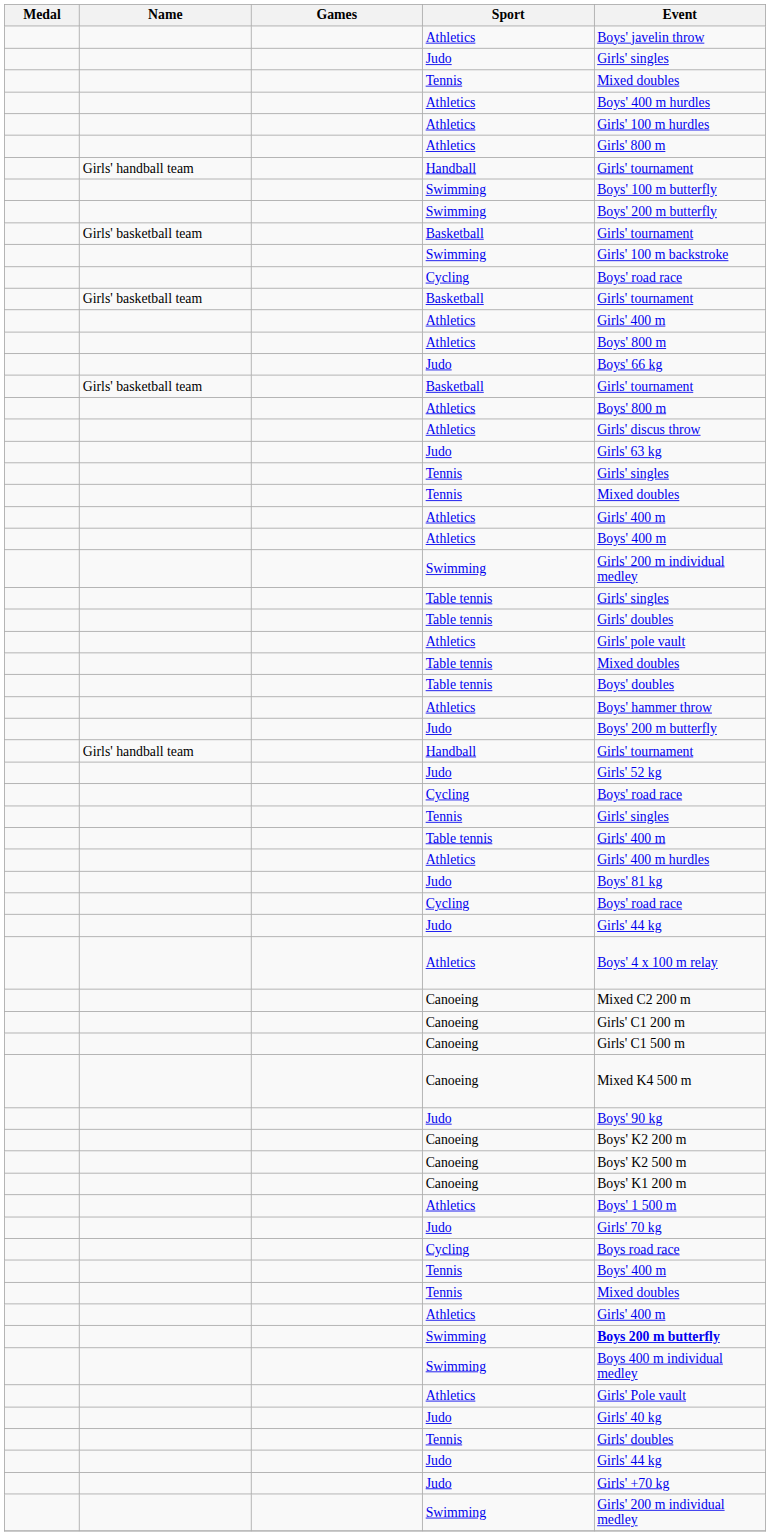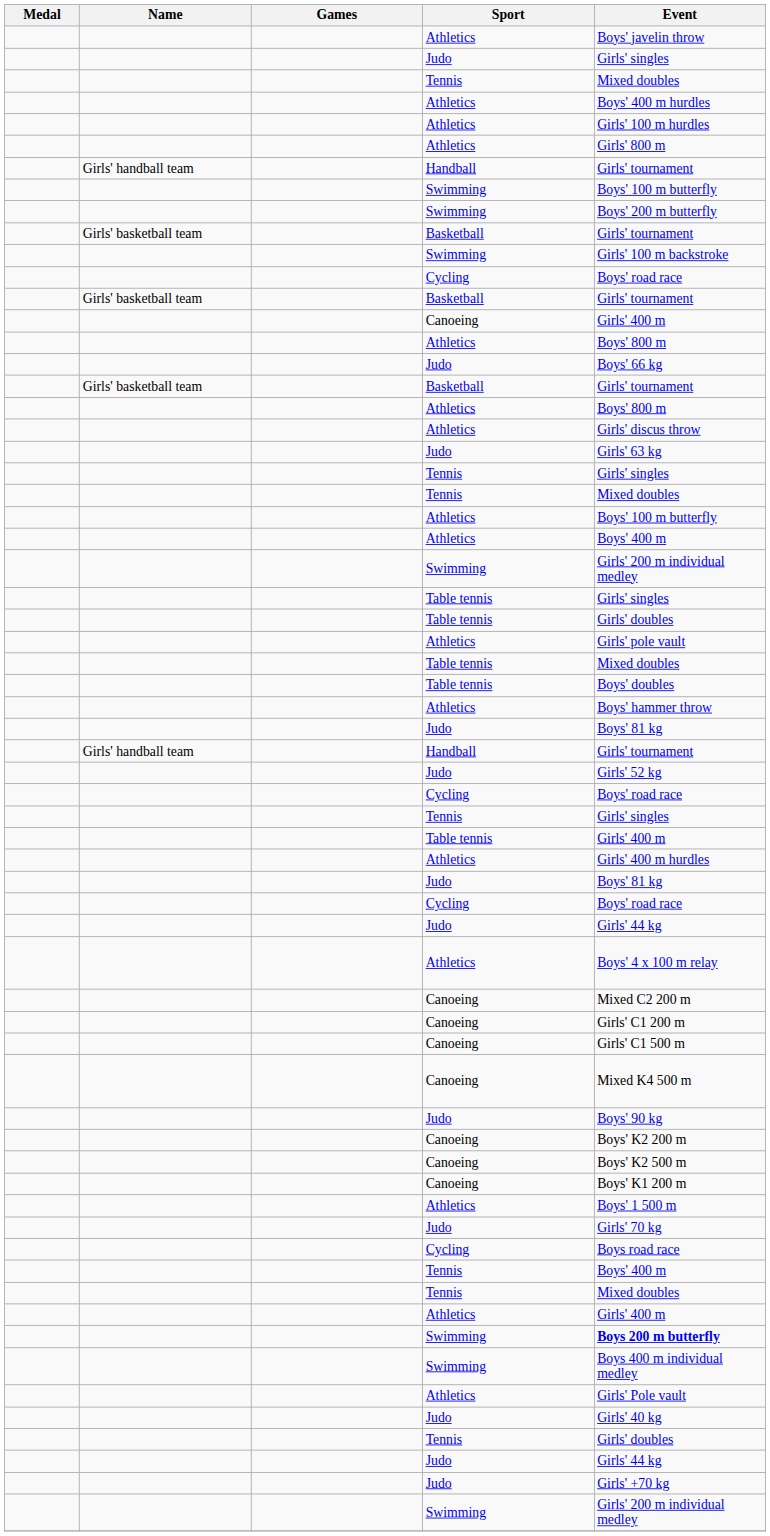(451, 320) Athletics -> (452, 320) Canoeing
(631, 517) Girls' 400 m -> (657, 517) Boys' 100 m butterfly
(657, 729) Boys' 200 m butterfly -> (630, 729) Boys' 81 kg
